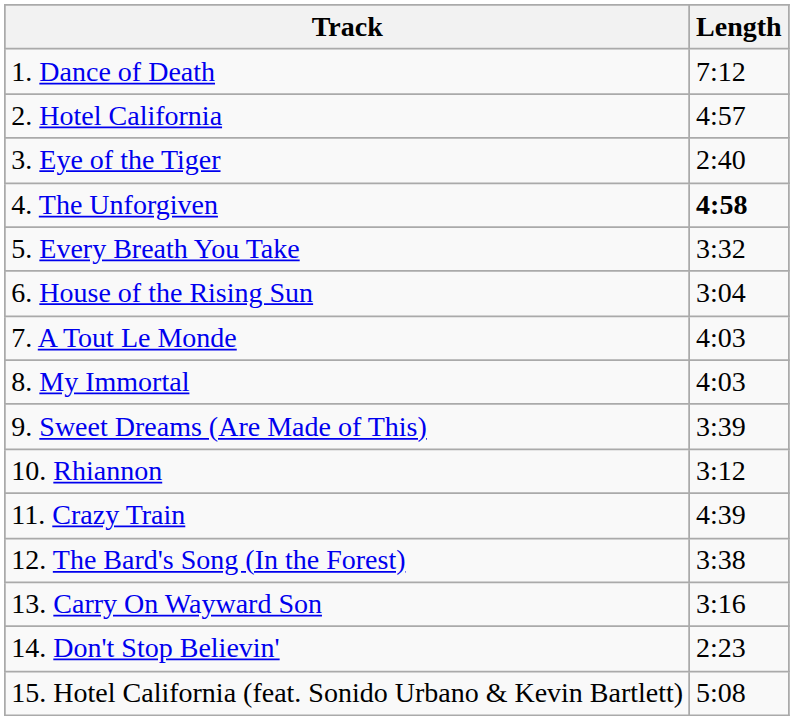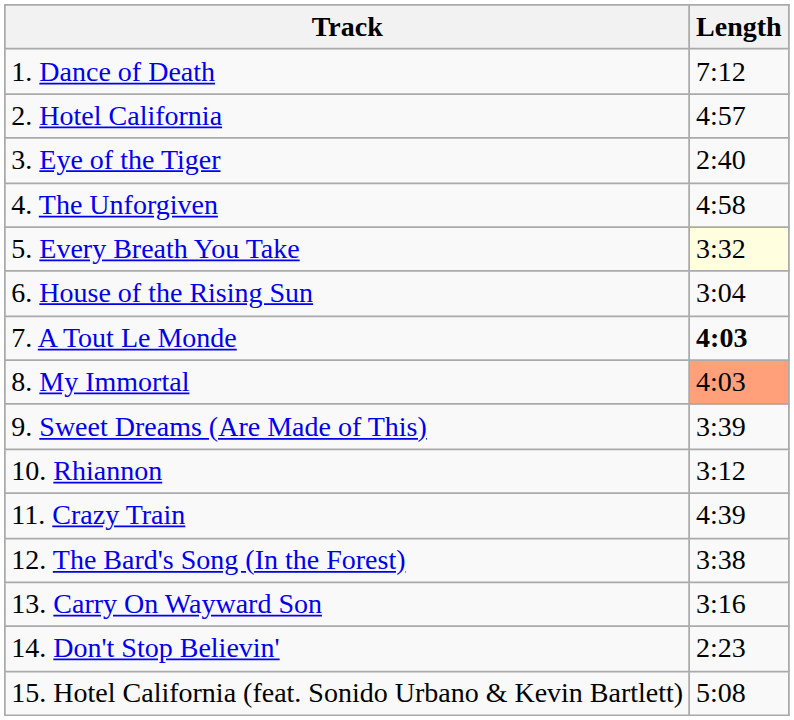(722, 204) bold -> (721, 204) normal
(721, 248) no background -> (721, 248) lightyellow background
(721, 337) normal -> (722, 337) bold
(721, 381) no background -> (721, 381) lightsalmon background
